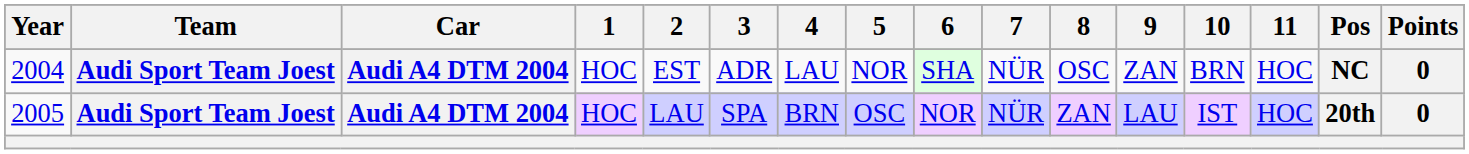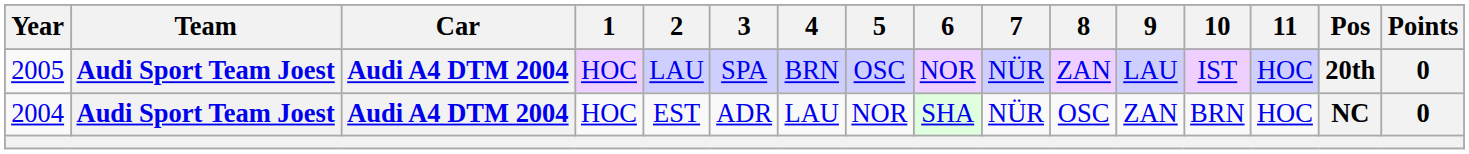rows swapped: (38, 70) <-> (38, 114)
